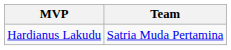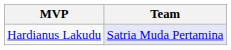(165, 34) no background -> (165, 34) lavender background
